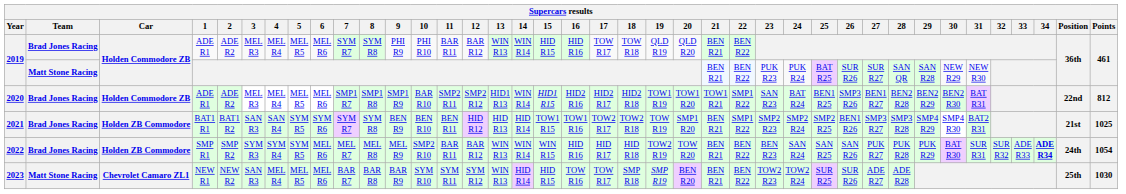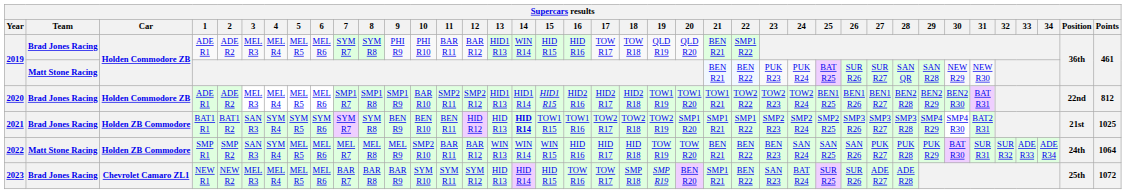(500, 47) WIN R13 -> (500, 47) HID1 R13
(742, 47) BEN R22 -> (745, 47) SMP1 R22
(523, 98) WIN R14 -> (524, 98) HID1 R14
(742, 98) SMP1 R22 -> (745, 98) TOW2 R22
(769, 98) SAN R23 -> (773, 98) TOW2 R23
(797, 98) BAT R24 -> (801, 98) TOW2 R24
(850, 98) SMP3 R26 -> (854, 98) BEN1 R26
(276, 124) SAN R4 -> (276, 124) SYM R4
(523, 124) normal -> (524, 124) bold
(660, 124) TOW R19 -> (661, 124) TOW2 R19
(716, 124) BEN R21 -> (717, 124) SMP1 R21
(850, 124) BEN1 R26 -> (854, 124) SMP3 R26
(63, 150) Brad Jones Racing -> (63, 150) Matt Stone Racing
(253, 150) SYM R3 -> (253, 150) SAN R3
(299, 150) SYM R5 -> (299, 150) MEL R5
(660, 150) TOW2 R19 -> (661, 150) TOW R19
(1045, 150) bold -> (1049, 150) normal
(1104, 150) 1054 -> (1107, 150) 1064
(63, 176) Matt Stone Racing -> (63, 176) Brad Jones Racing
(253, 176) SAN R3 -> (253, 176) MEL R3
(500, 176) WIN R13 -> (500, 176) HID R13
(716, 176) BEN R21 -> (717, 176) SMP1 R21
(769, 176) TOW2 R23 -> (773, 176) SAN R23
(797, 176) TOW2 R24 -> (801, 176) BAT R24
(1104, 176) 1030 -> (1107, 176) 1072
